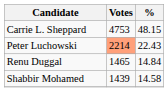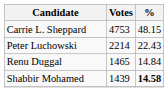(119, 45) lightsalmon background -> (119, 45) no background
(149, 78) normal -> (149, 78) bold
